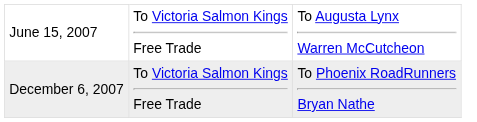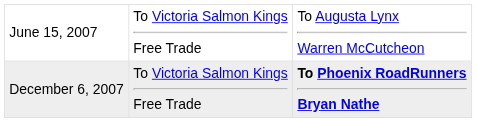(377, 89) normal -> (382, 89) bold
